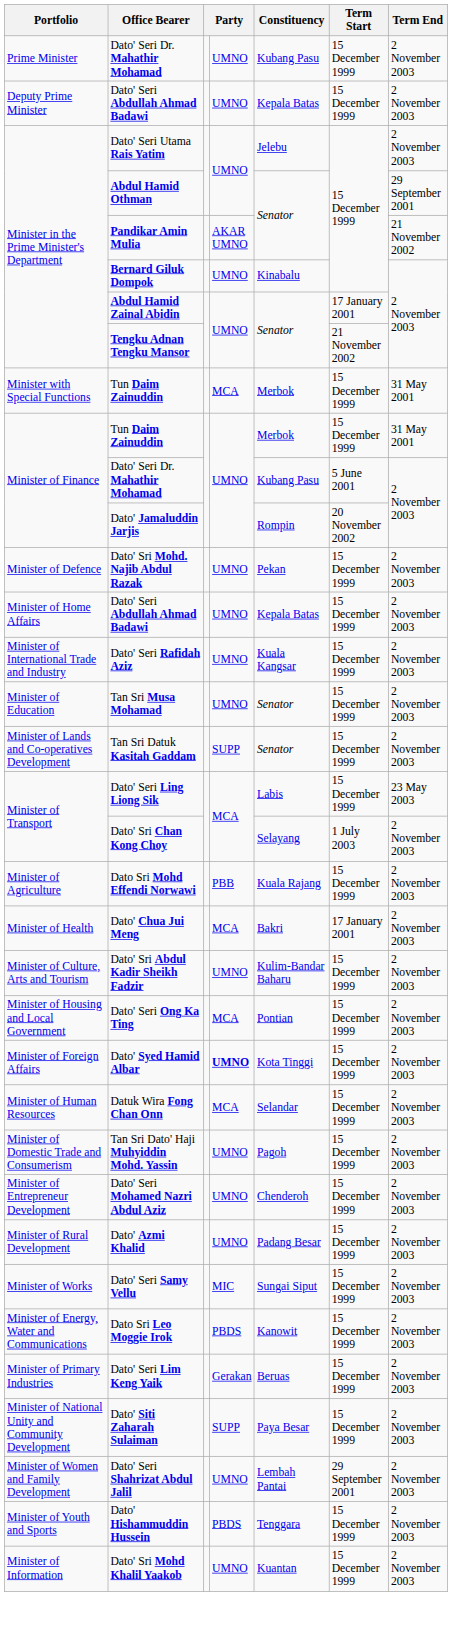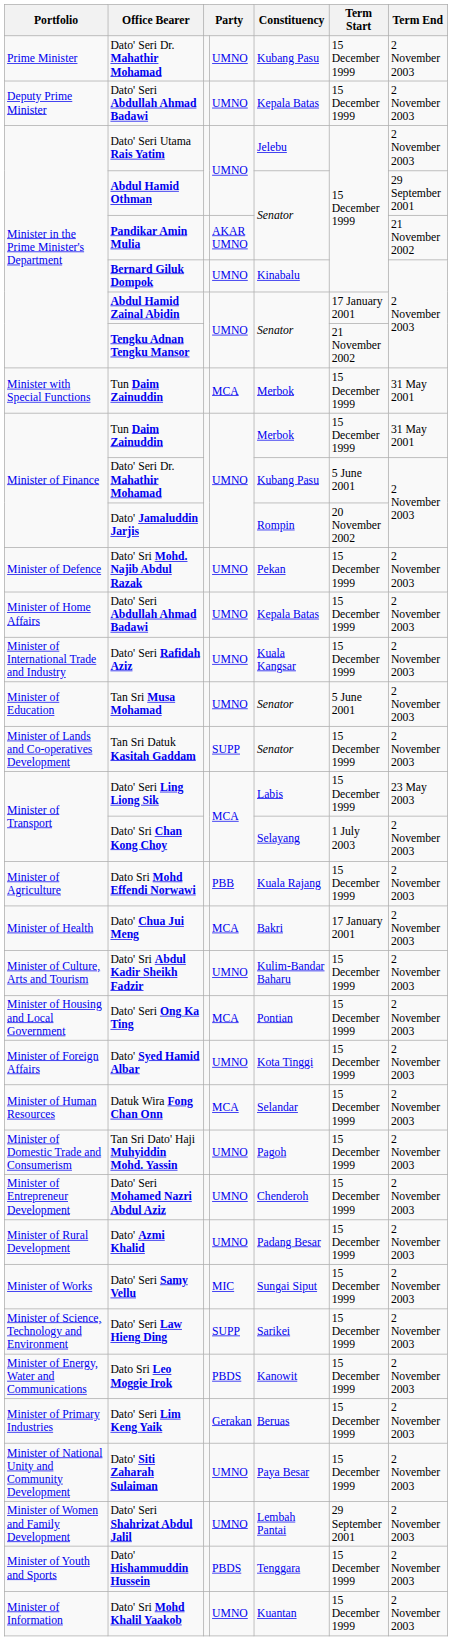(356, 704) 15 December 1999 -> (347, 704) 5 June 2001
(231, 1062) bold -> (230, 1062) normal
+ row: (54, 1331)
(226, 1427) SUPP -> (230, 1472) UMNO
